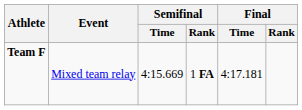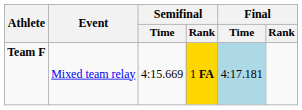(202, 74) no background -> (202, 74) gold background
(242, 74) no background -> (242, 74) lightblue background
